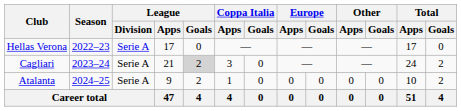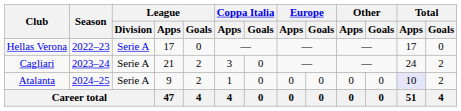(199, 64) lightgrey background -> (199, 64) no background
(411, 81) no background -> (411, 81) lavender background
